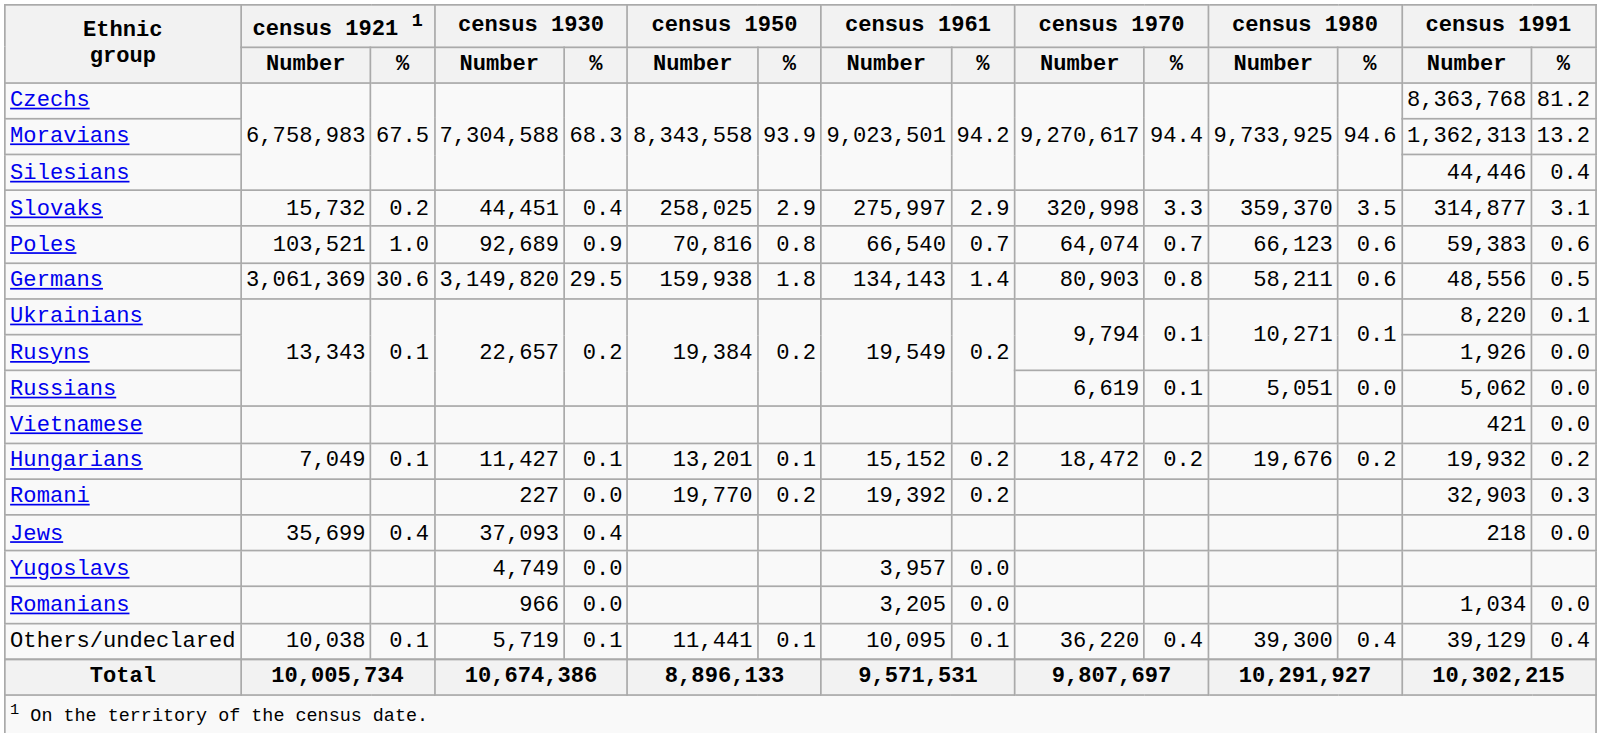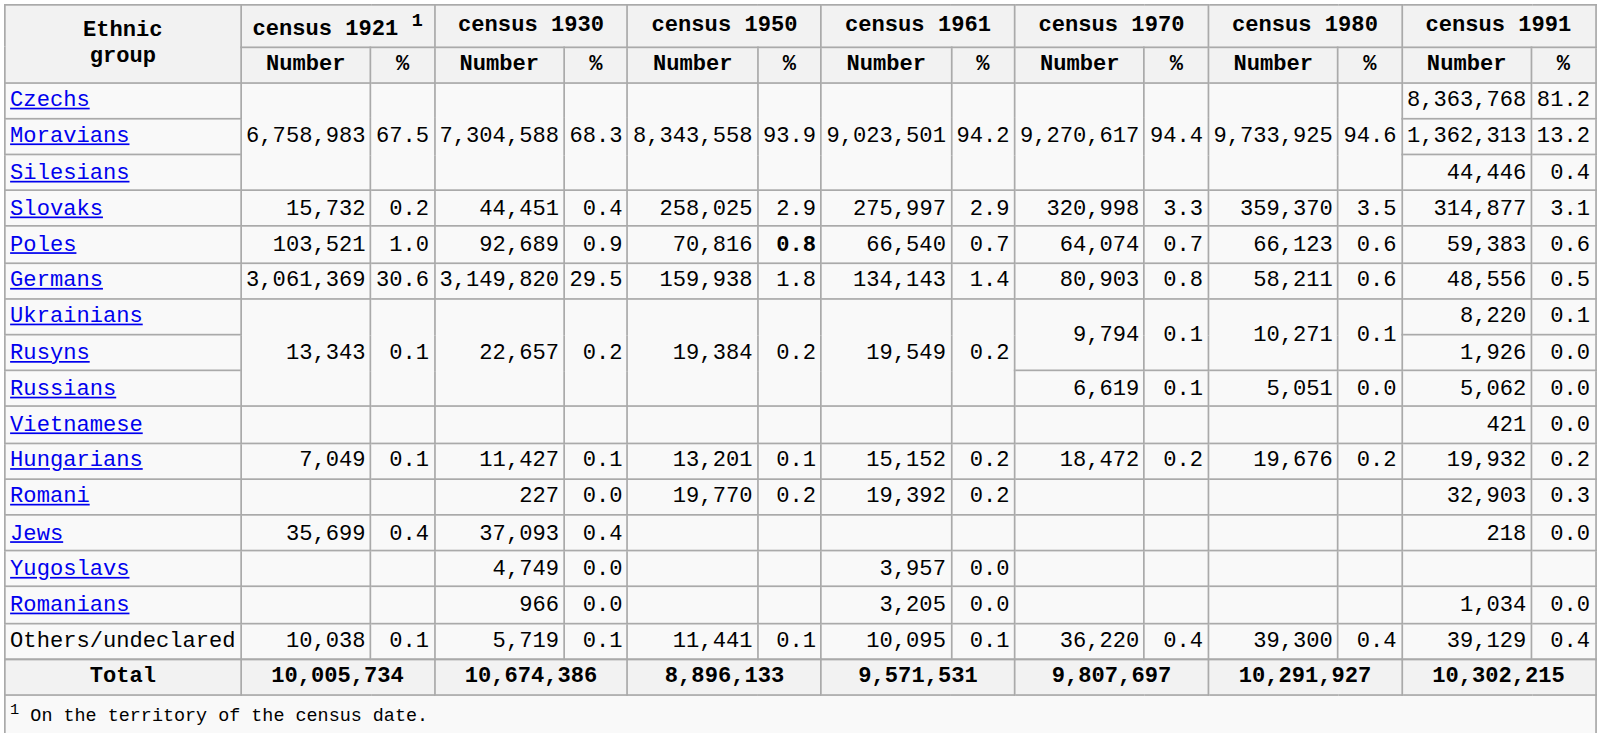(796, 245) normal -> (796, 245) bold
